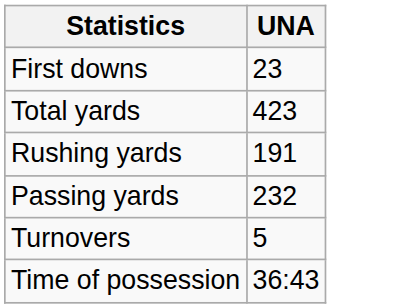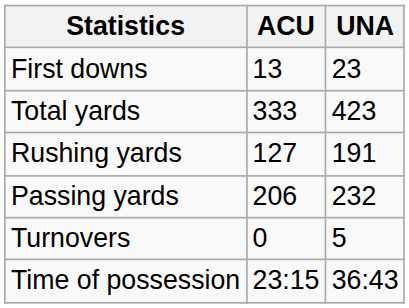+ column: (286, 26)
